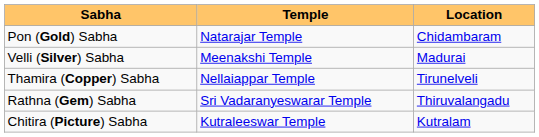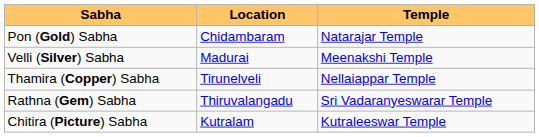columns swapped: (305, 15) <-> (474, 15)
